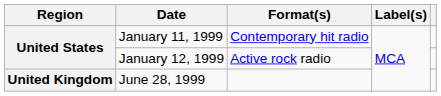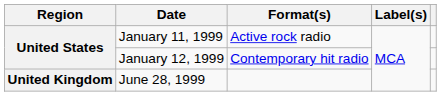(299, 36) Contemporary hit radio -> (280, 36) Active rock radio
(280, 58) Active rock radio -> (299, 58) Contemporary hit radio
